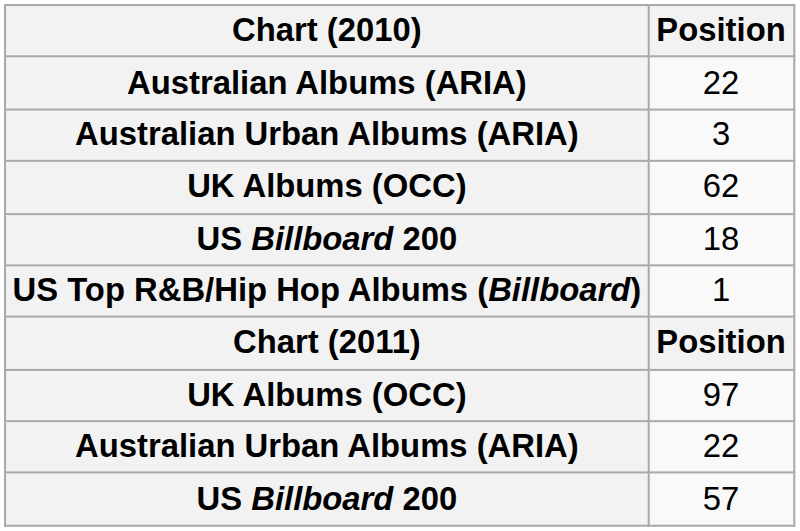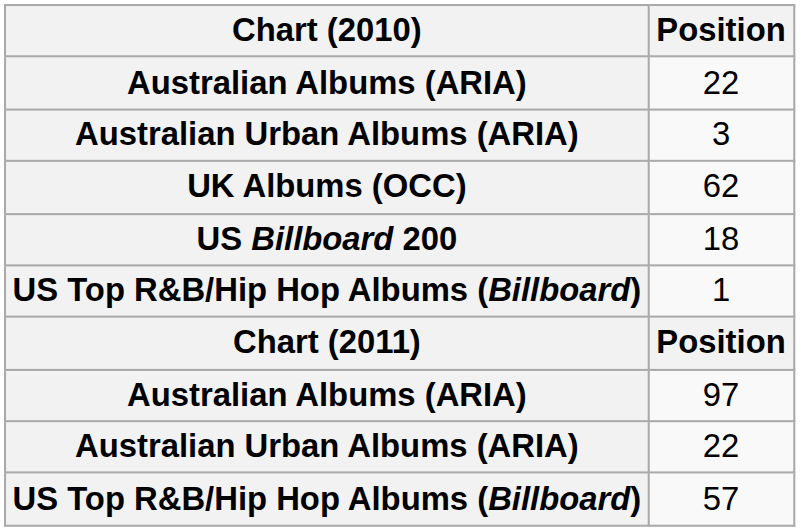(327, 394) UK Albums (OCC) -> (327, 394) Australian Albums (ARIA)
(327, 498) US Billboard 200 -> (327, 498) US Top R&B/Hip Hop Albums (Billboard)
